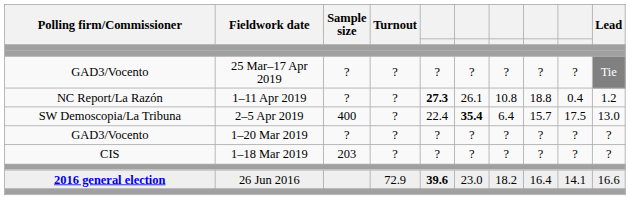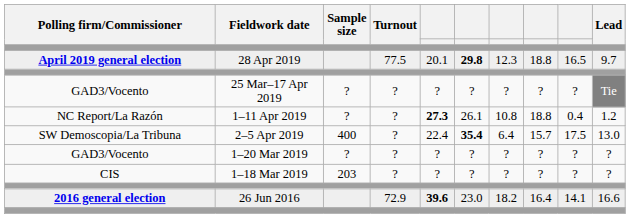+ row: (110, 60)
